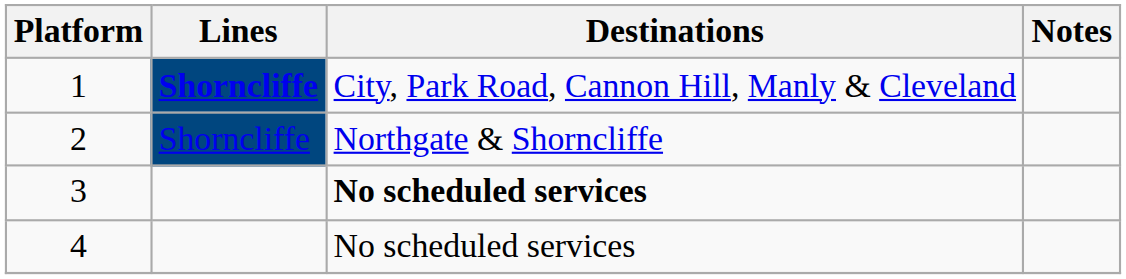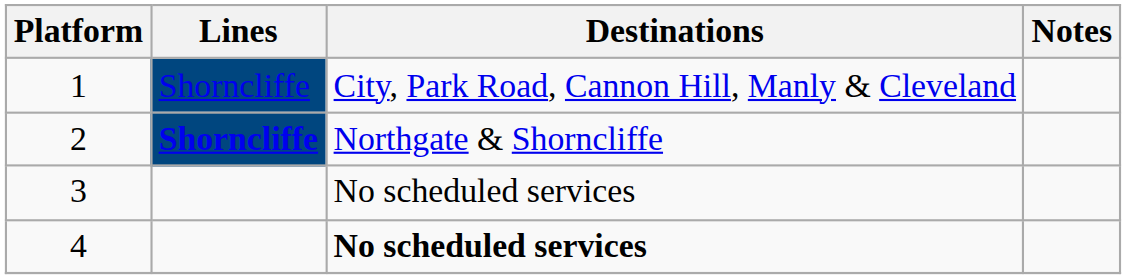(238, 84) bold -> (234, 84) normal
(234, 138) normal -> (238, 138) bold
(490, 191) bold -> (485, 191) normal
(485, 245) normal -> (490, 245) bold
